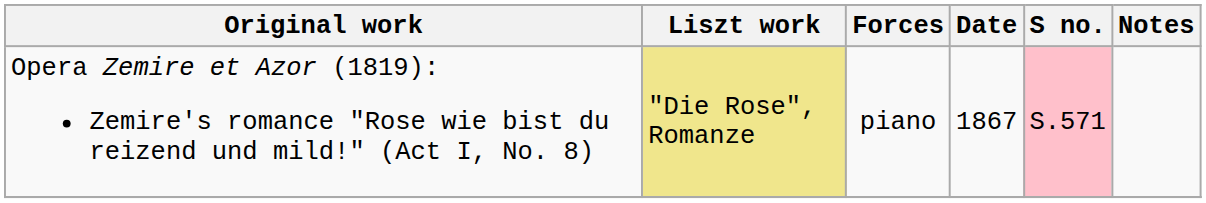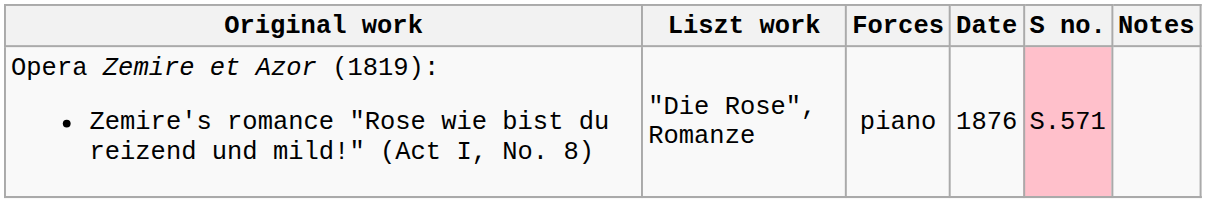(732, 122) khaki background -> (732, 122) no background
(987, 122) 1867 -> (987, 122) 1876
